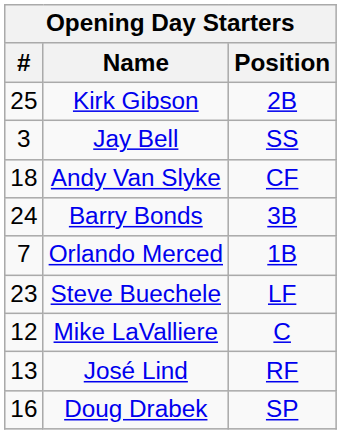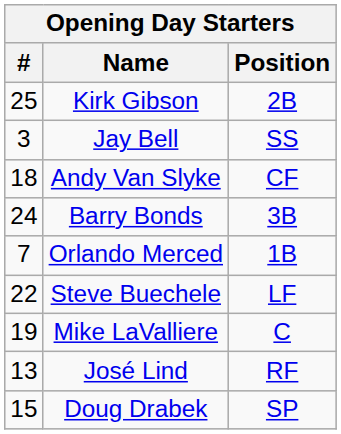(24, 293) 23 -> (24, 293) 22
(24, 332) 12 -> (24, 332) 19
(24, 409) 16 -> (24, 409) 15
